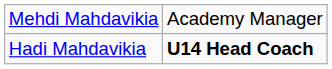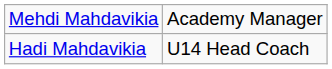(240, 48) bold -> (238, 48) normal
